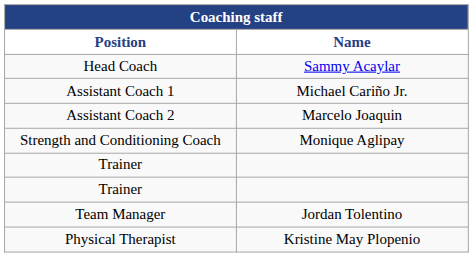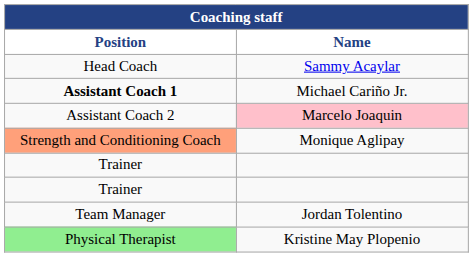(120, 91) normal -> (120, 91) bold
(352, 116) no background -> (352, 116) pink background
(120, 140) no background -> (120, 140) lightsalmon background
(120, 239) no background -> (120, 239) lightgreen background
